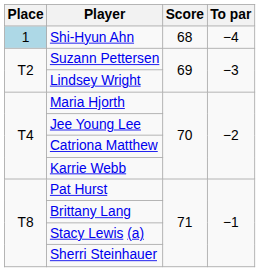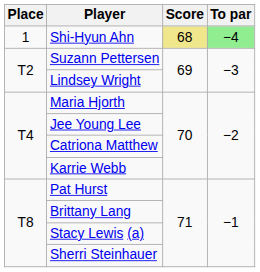(26, 37) lightblue background -> (26, 37) no background
(185, 37) no background -> (185, 37) khaki background
(231, 37) no background -> (231, 37) lightgreen background
